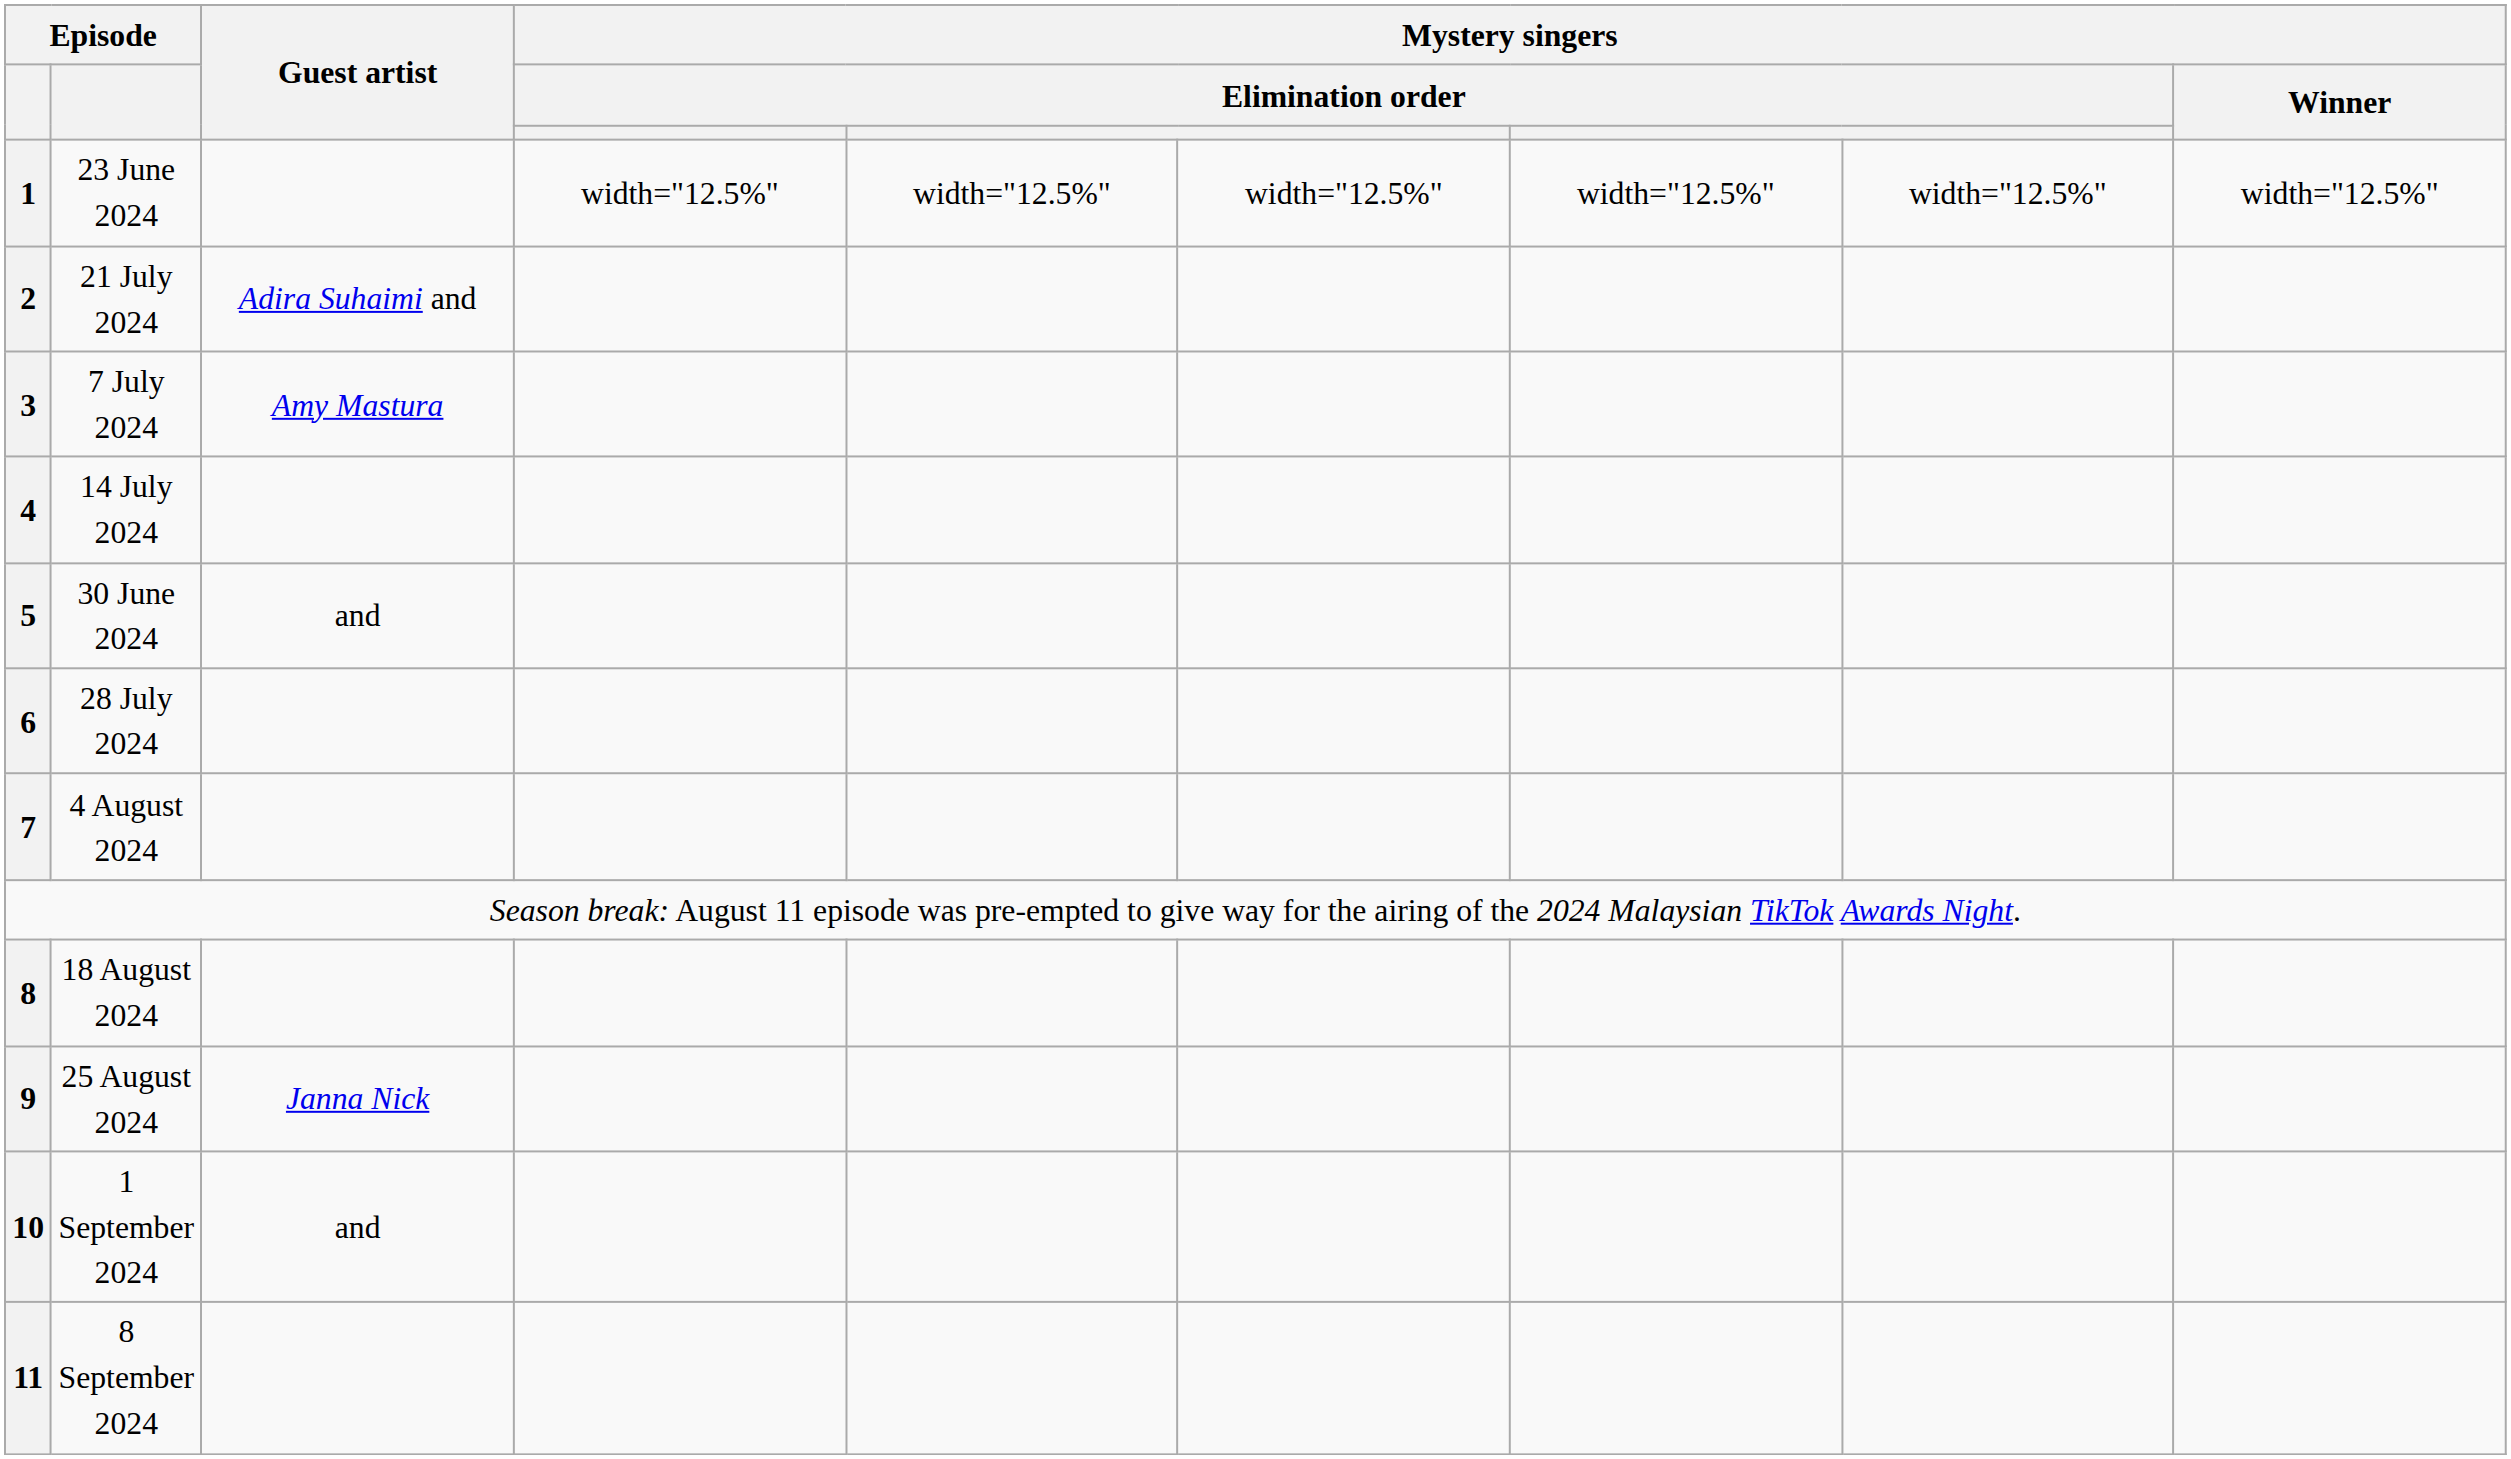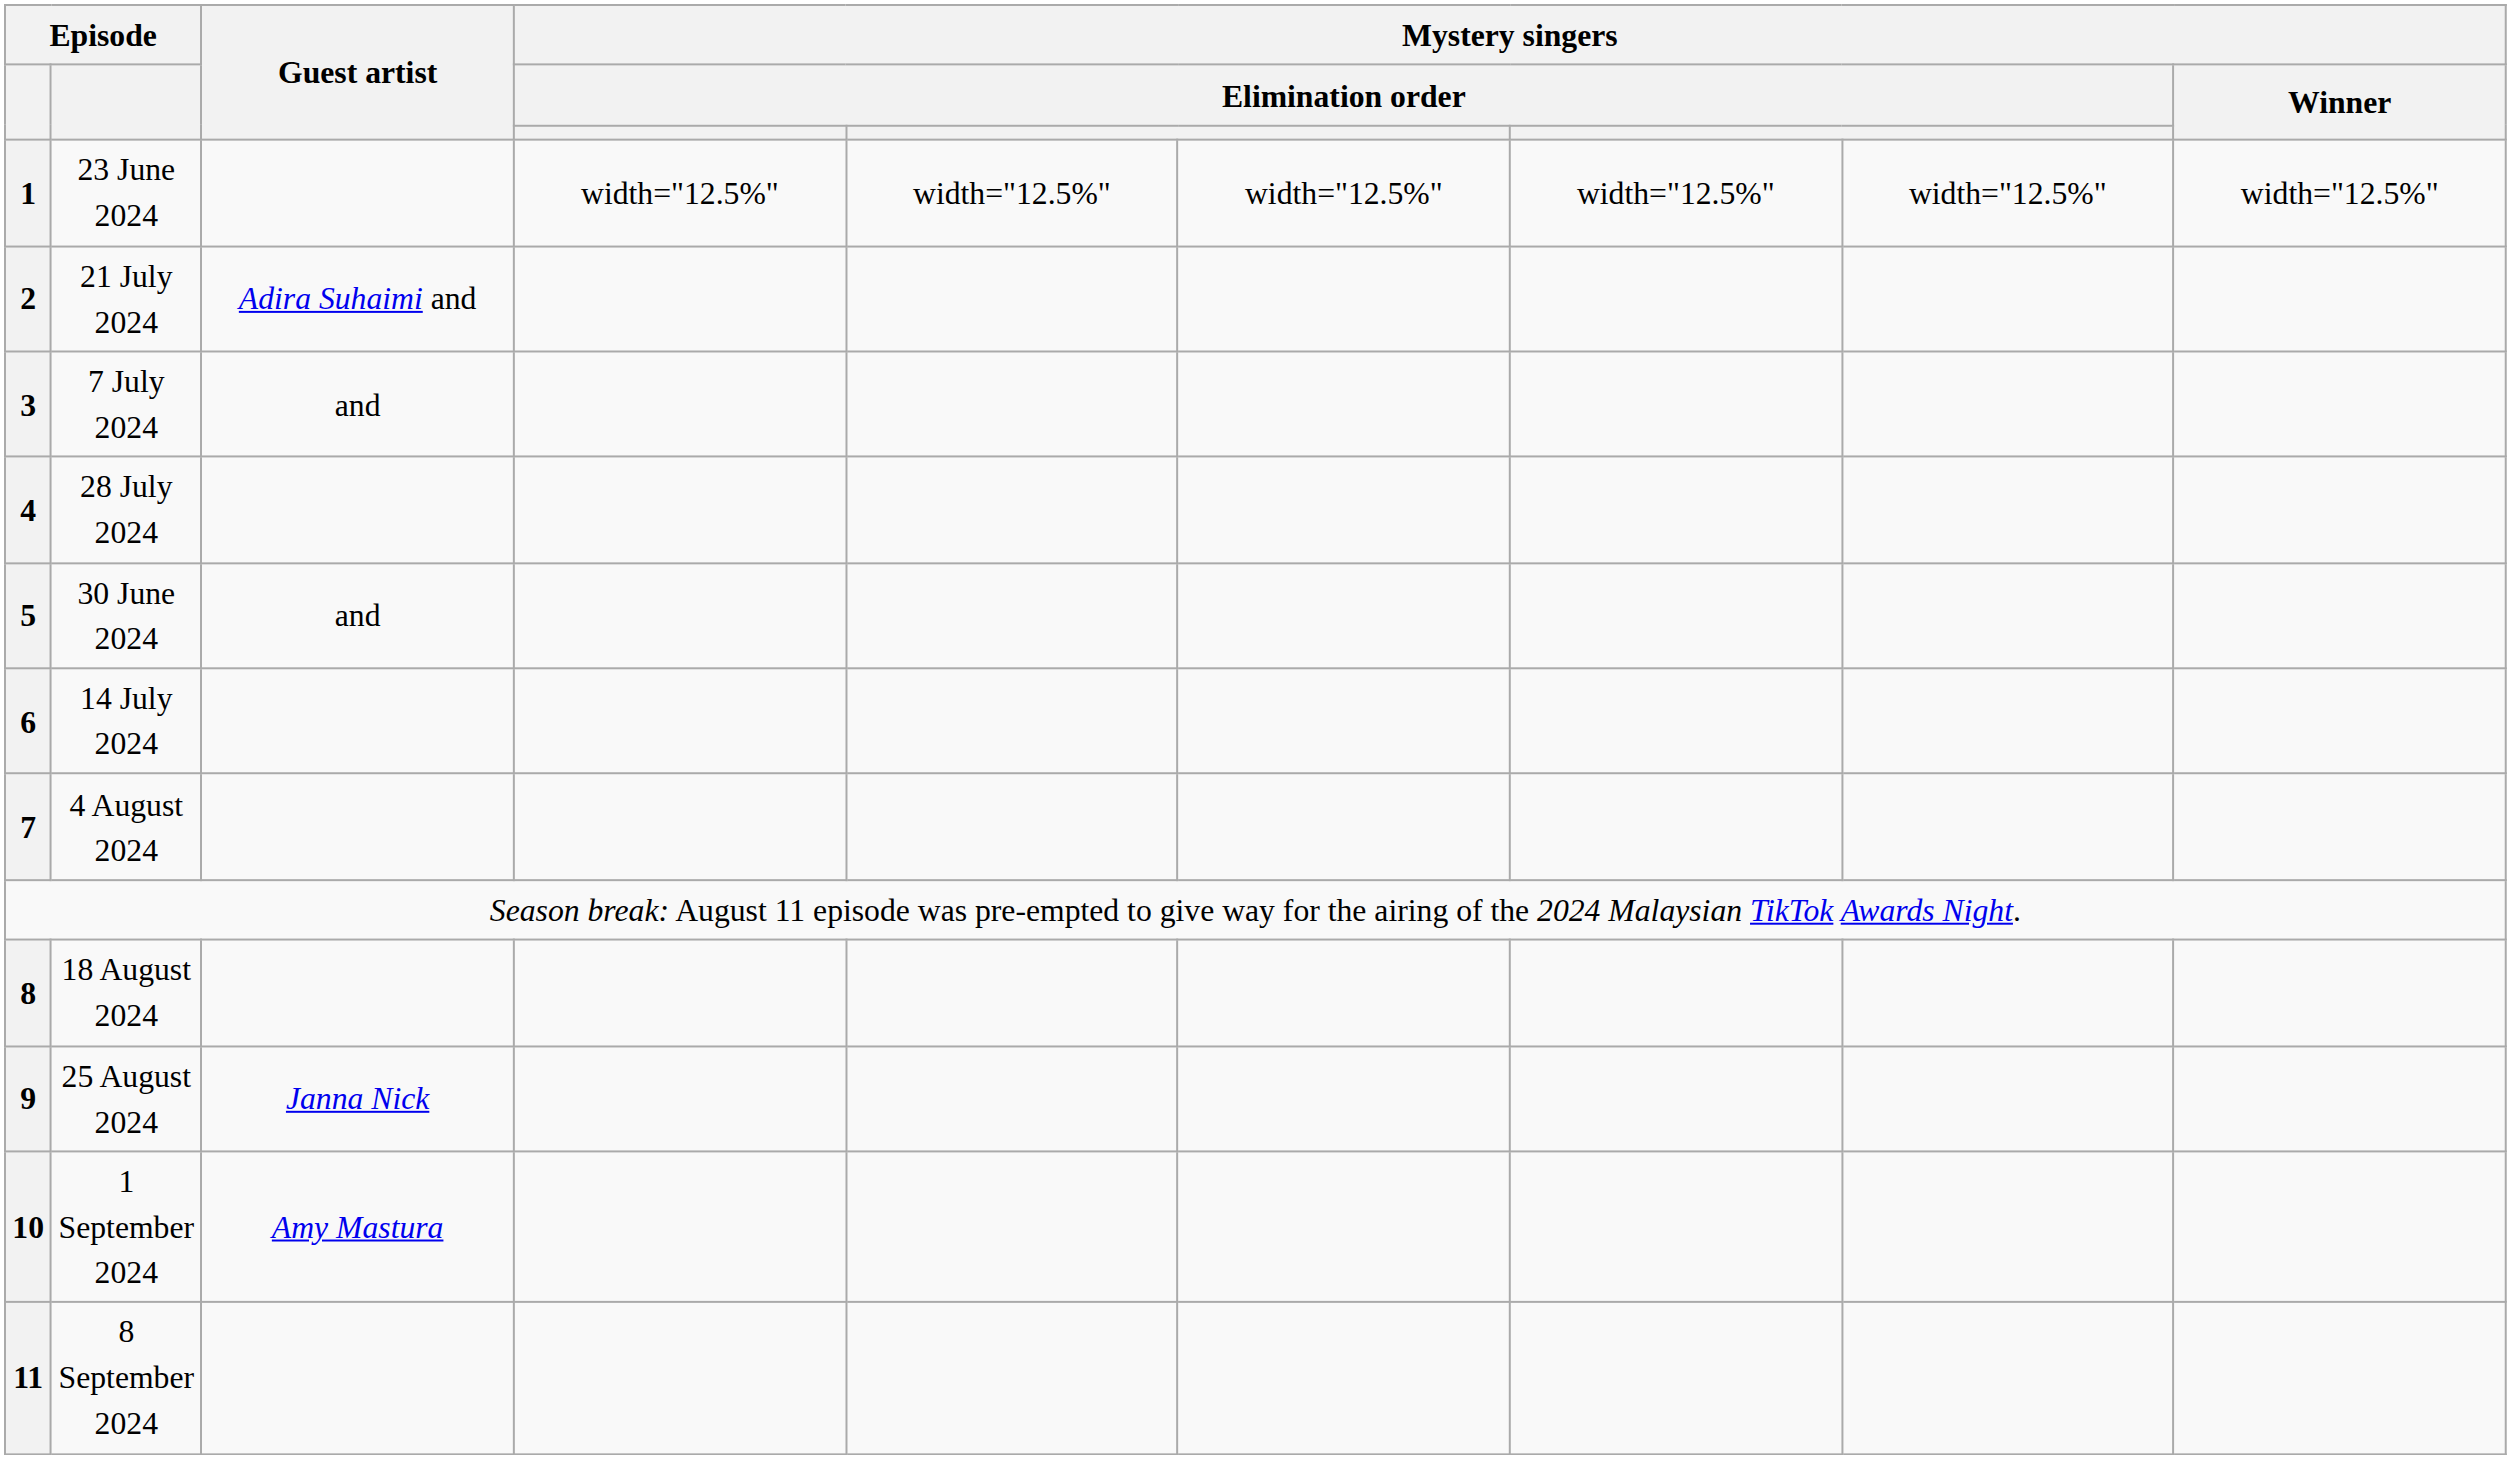(358, 404) Amy Mastura -> (358, 404) and
(126, 510) 14 July 2024 -> (126, 510) 28 July 2024
(126, 721) 28 July 2024 -> (126, 721) 14 July 2024
(358, 1227) and -> (358, 1227) Amy Mastura
